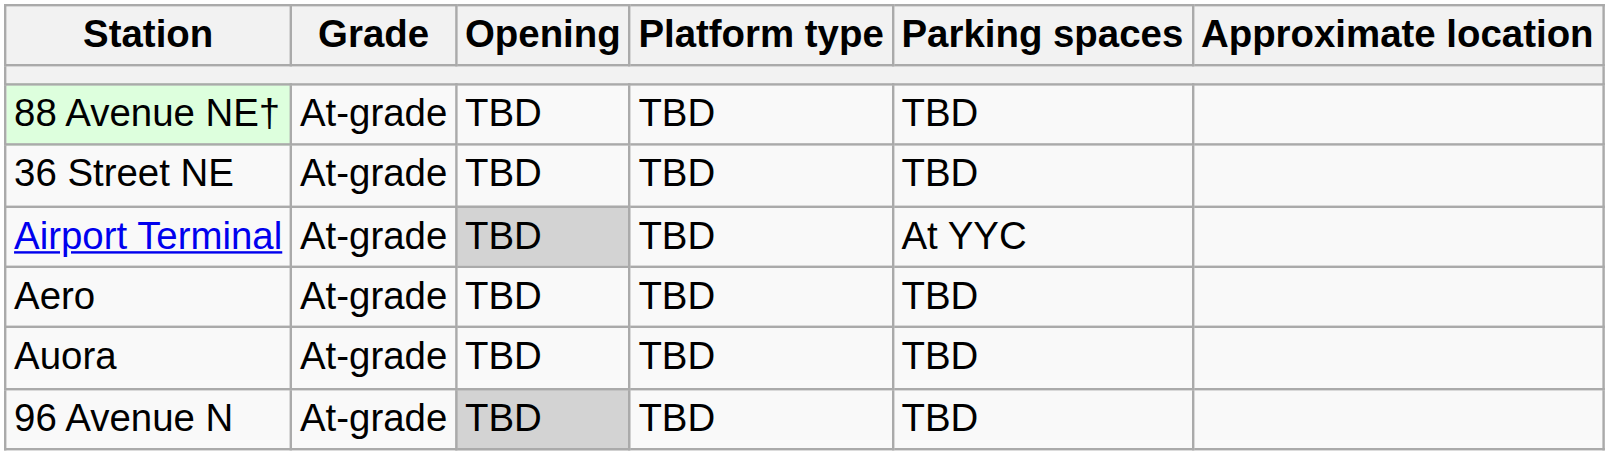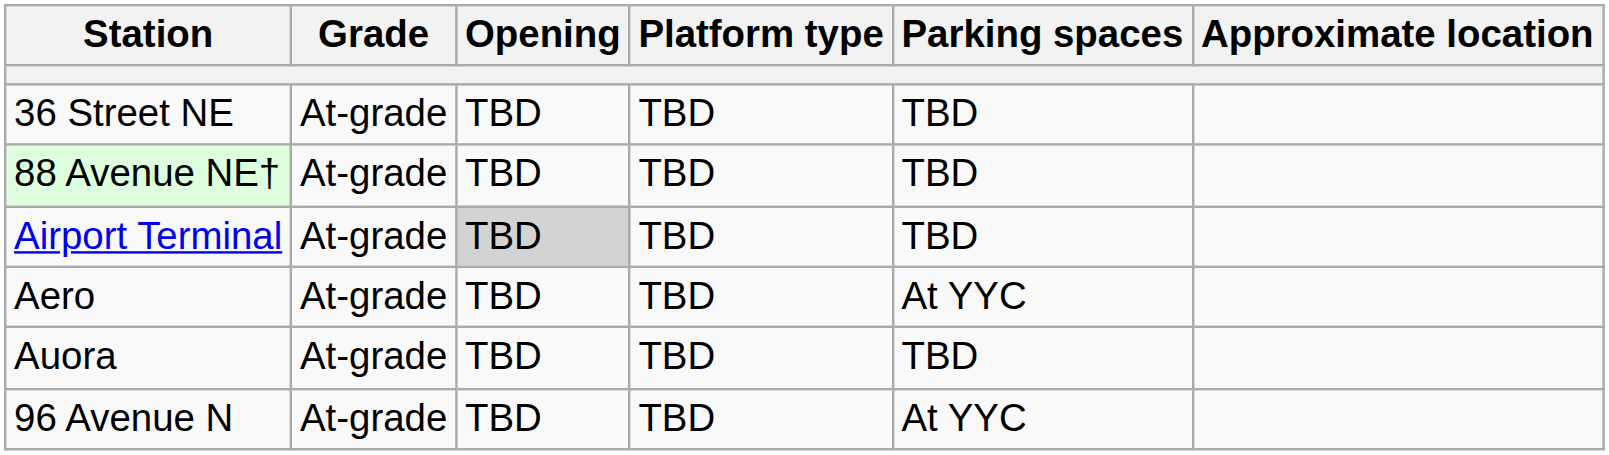rows swapped: (147, 113) <-> (124, 174)
(964, 235) At YYC -> (940, 235) TBD
(940, 296) TBD -> (964, 296) At YYC
(503, 418) lightgrey background -> (503, 418) no background
(940, 418) TBD -> (964, 418) At YYC
